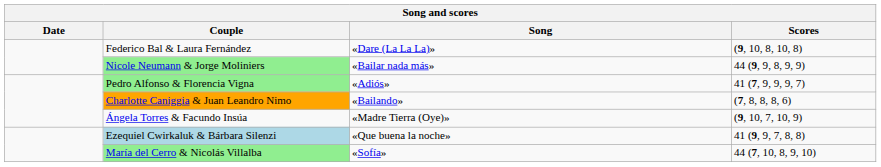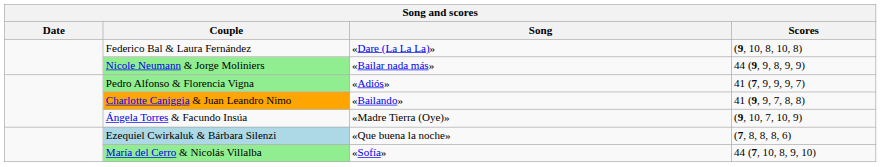(763, 100) (7, 8, 8, 8, 6) -> (770, 100) 41 (9, 9, 7, 8, 8)
(770, 135) 41 (9, 9, 7, 8, 8) -> (763, 135) (7, 8, 8, 8, 6)
